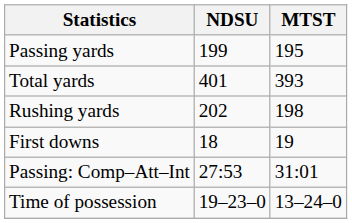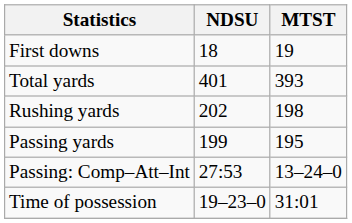rows swapped: (54, 141) <-> (62, 50)
(297, 172) 31:01 -> (308, 172) 13–24–0
(308, 202) 13–24–0 -> (297, 202) 31:01
